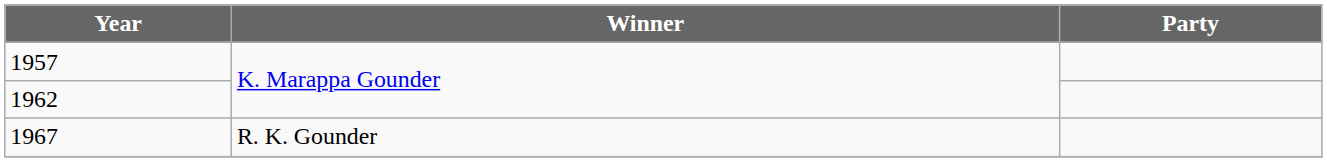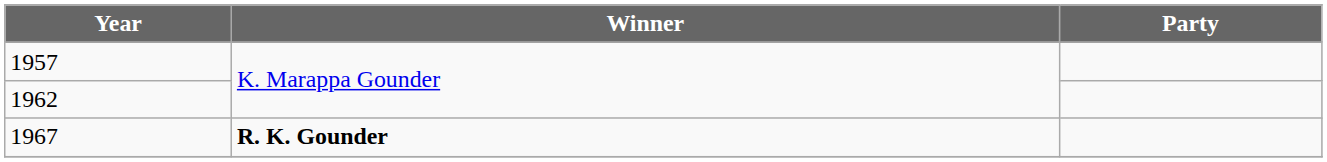(307, 136) normal -> (312, 136) bold
